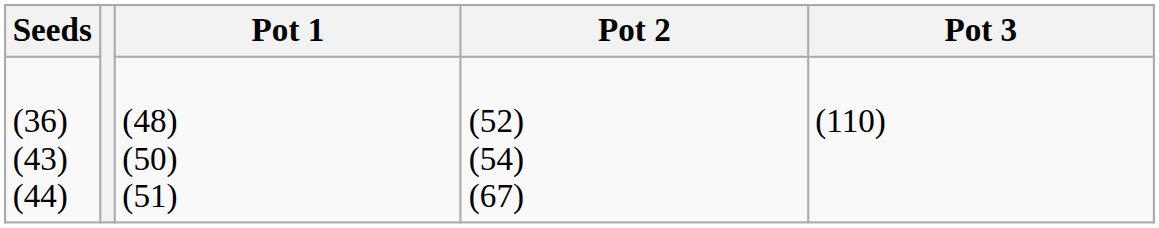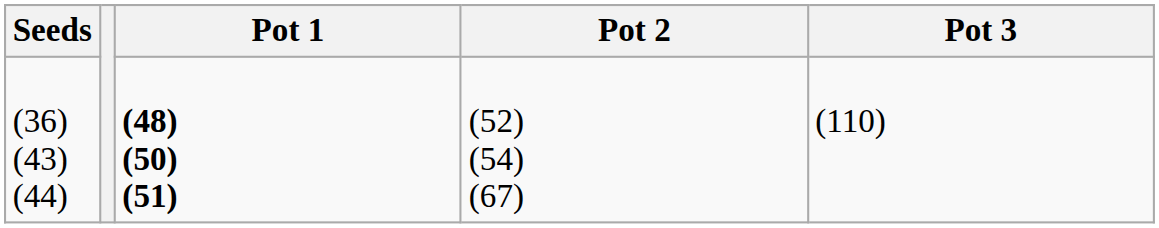(150, 157) normal -> (150, 157) bold
